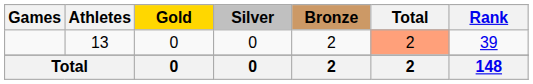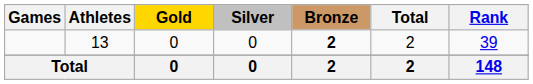(331, 42) normal -> (331, 42) bold
(410, 42) lightsalmon background -> (410, 42) no background
